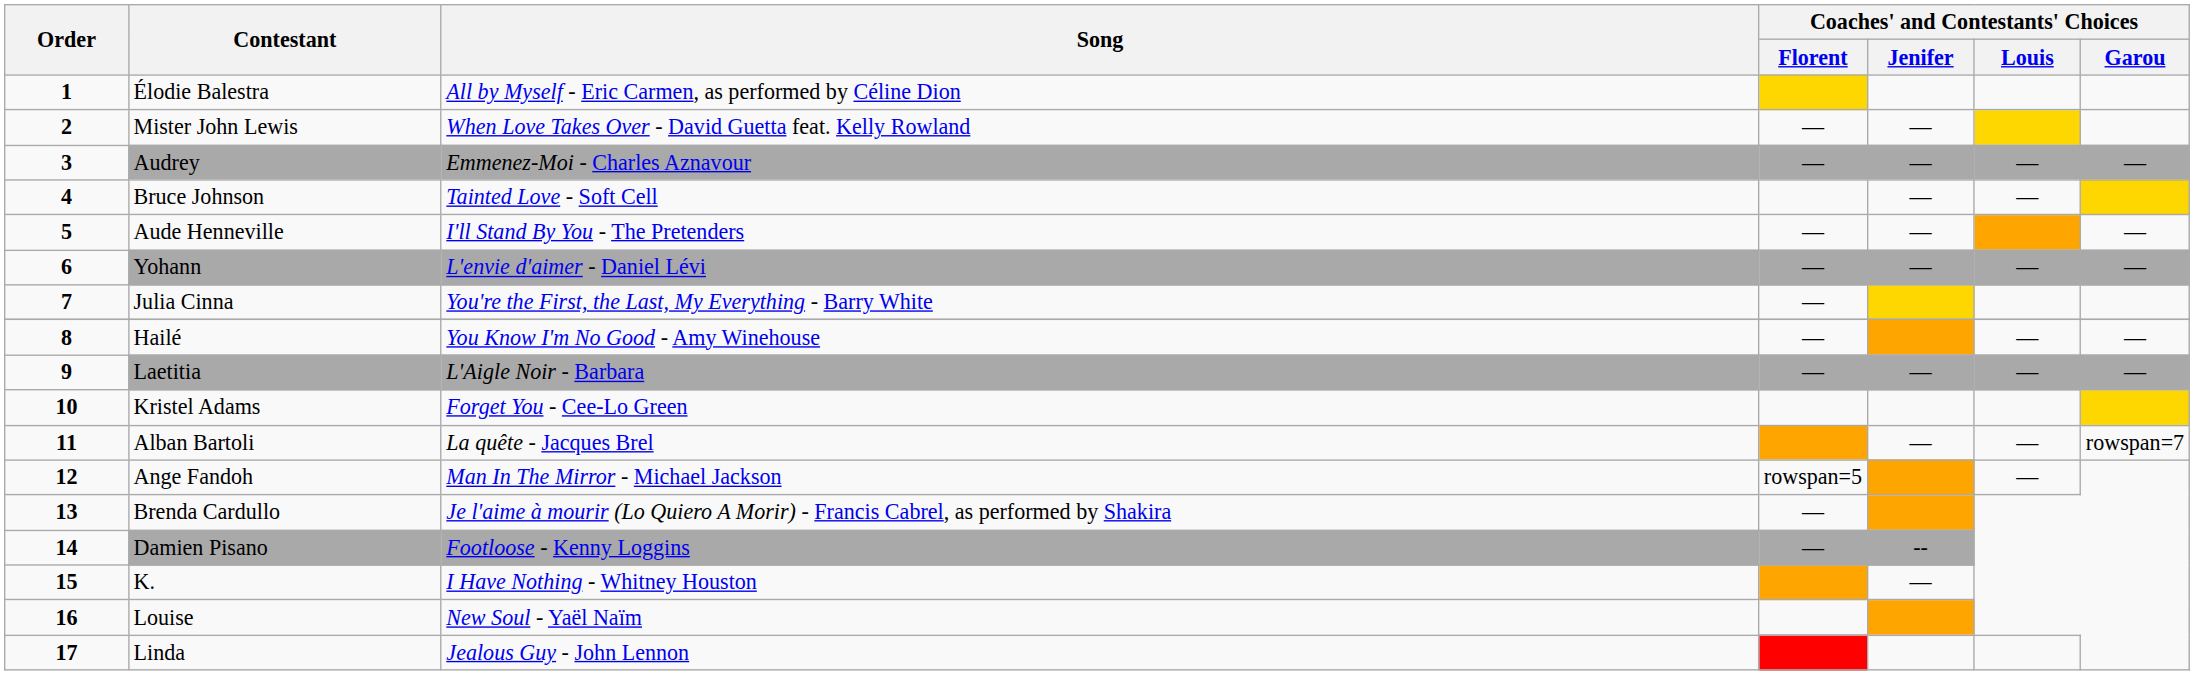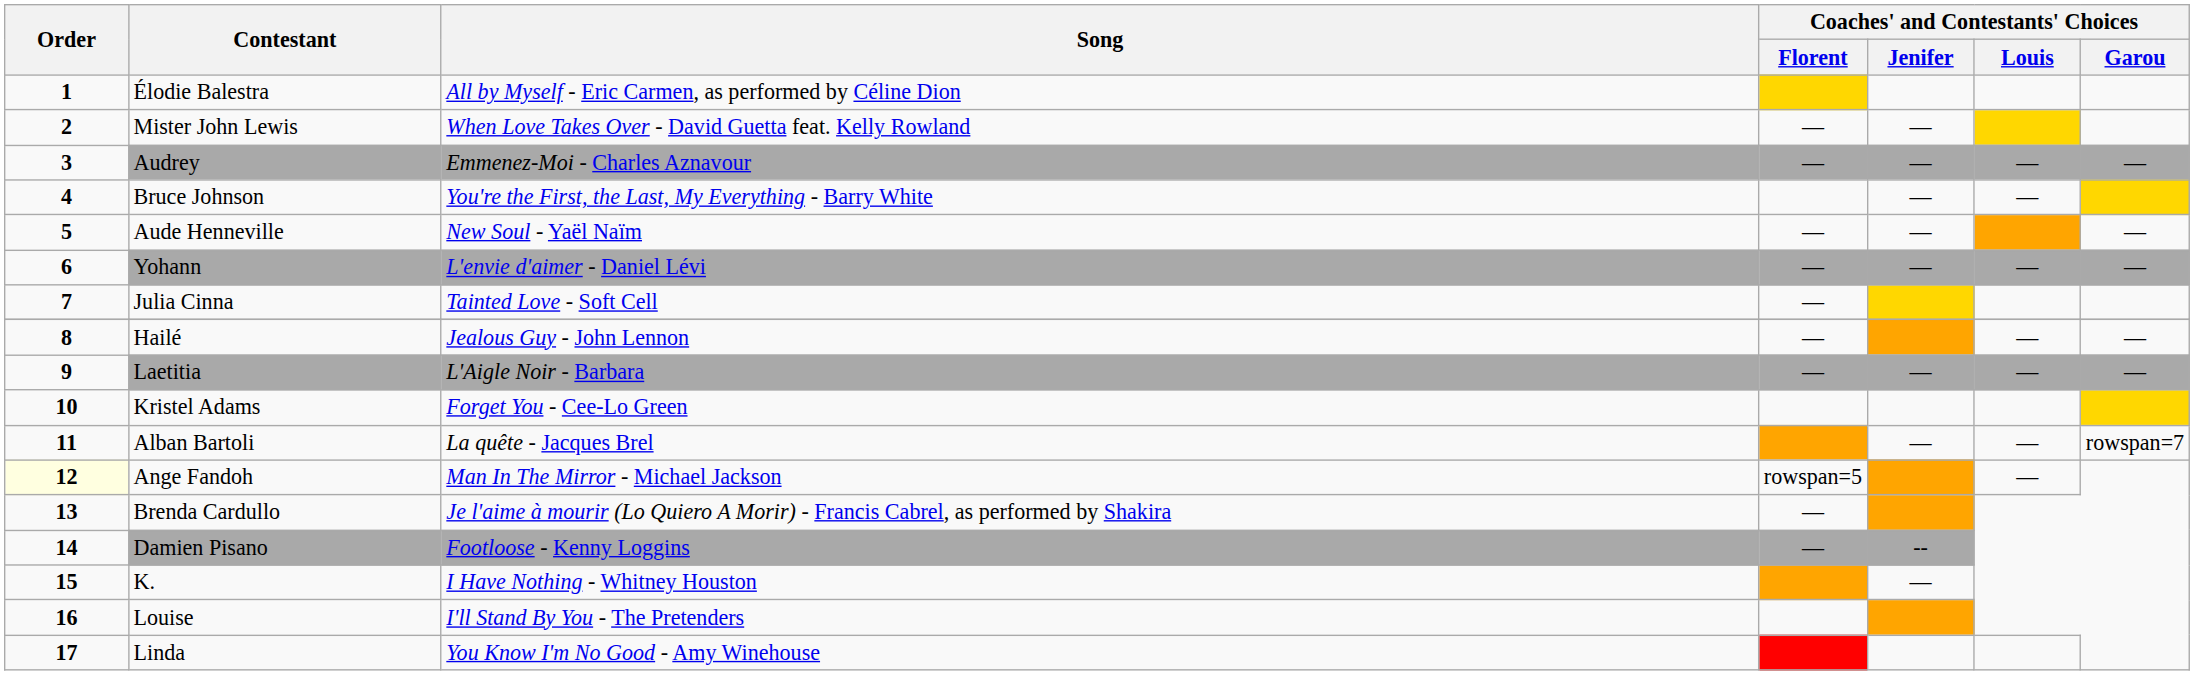(552, 197) Tainted Love - Soft Cell -> (690, 197) You're the First, the Last, My Everything - Barry White
(595, 232) I'll Stand By You - The Pretenders -> (544, 232) New Soul - Yaël Naïm
(690, 302) You're the First, the Last, My Everything - Barry White -> (552, 302) Tainted Love - Soft Cell
(633, 337) You Know I'm No Good - Amy Winehouse -> (568, 337) Jealous Guy - John Lennon
(67, 477) no background -> (67, 477) lightyellow background
(544, 617) New Soul - Yaël Naïm -> (595, 617) I'll Stand By You - The Pretenders
(568, 652) Jealous Guy - John Lennon -> (633, 652) You Know I'm No Good - Amy Winehouse
